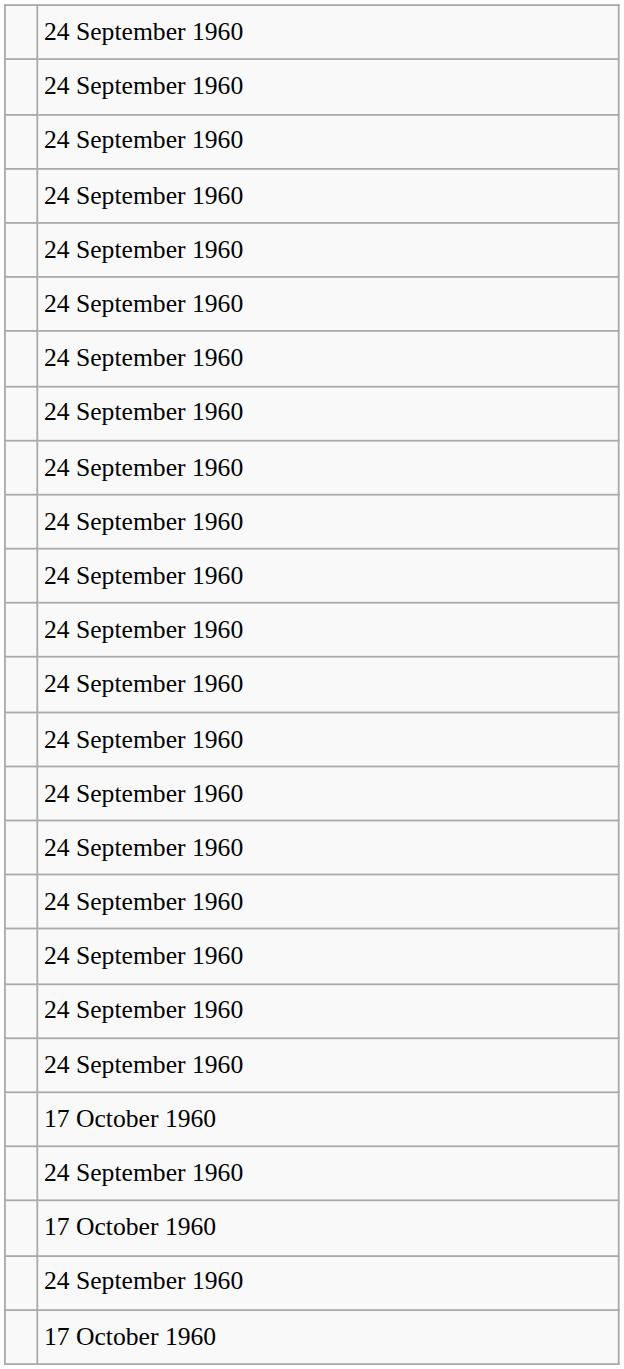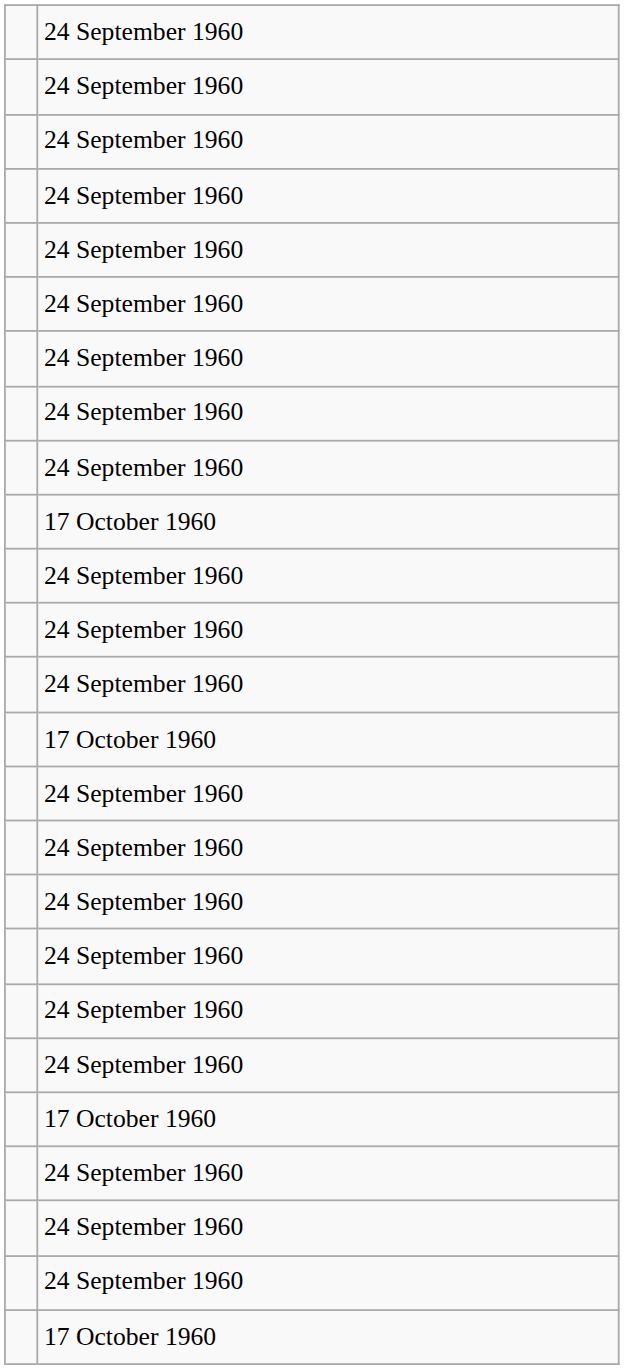(144, 520) 24 September 1960 -> (130, 520) 17 October 1960
(144, 738) 24 September 1960 -> (130, 738) 17 October 1960
(130, 1227) 17 October 1960 -> (144, 1227) 24 September 1960
